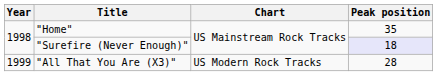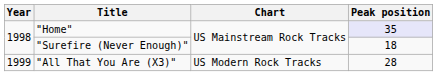(391, 29) no background -> (391, 29) lavender background
(391, 46) lavender background -> (391, 46) no background
